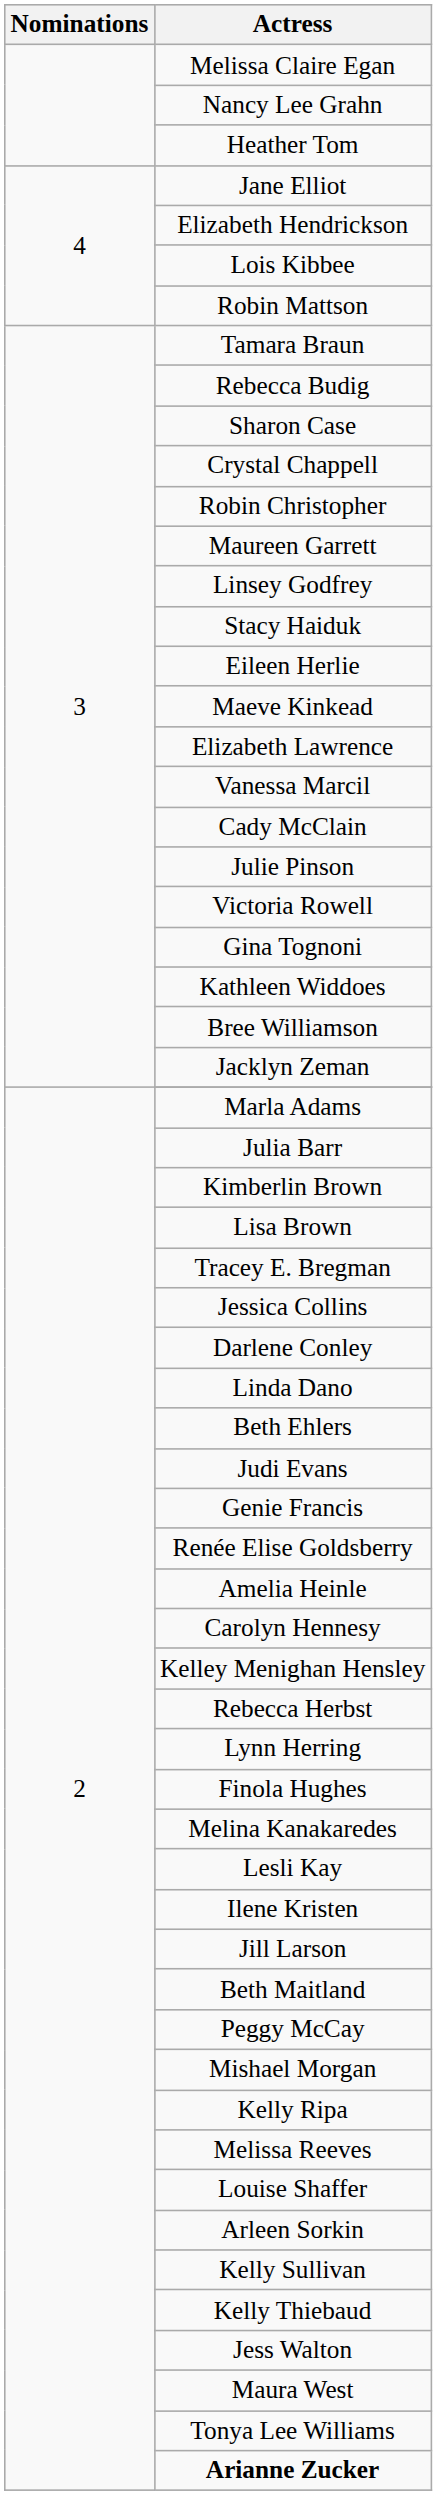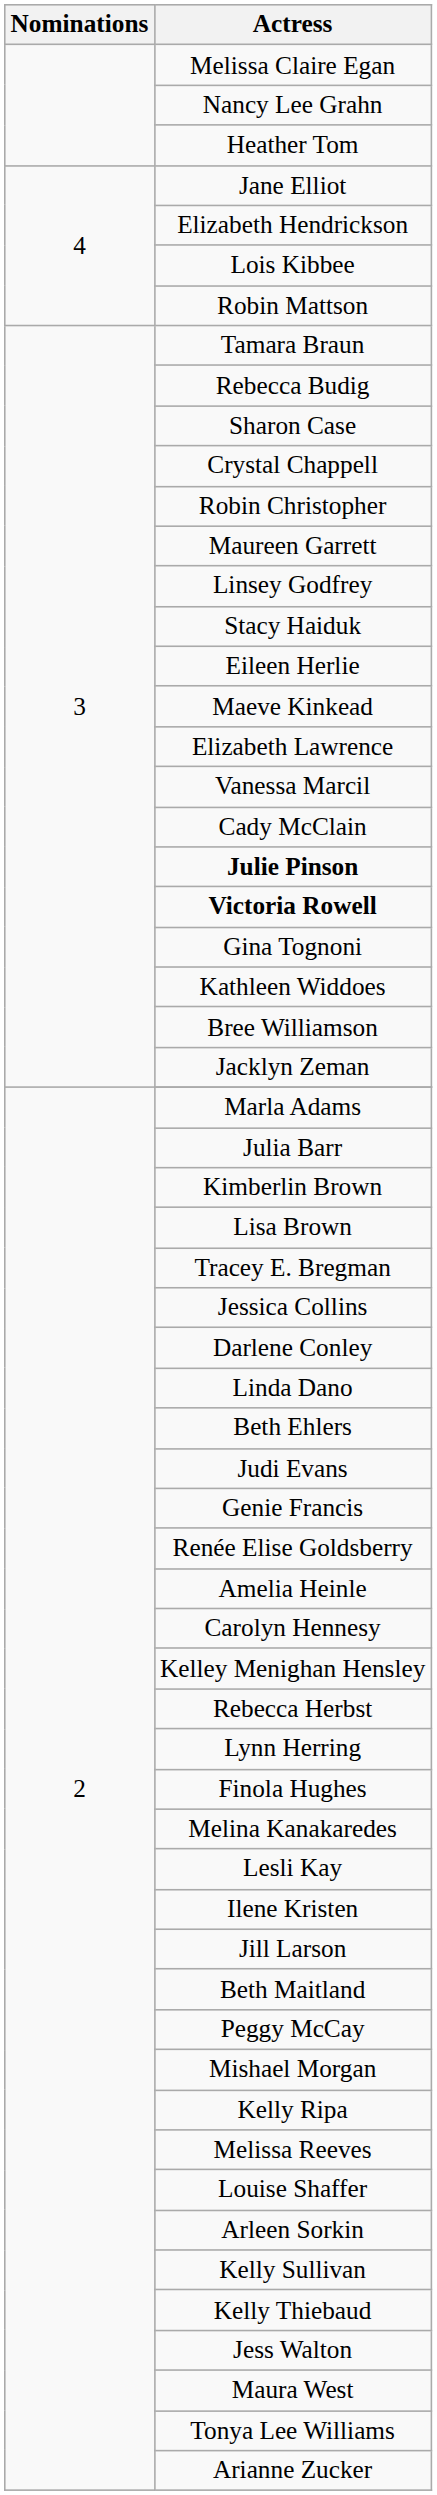(293, 866) normal -> (293, 866) bold
(293, 906) normal -> (293, 906) bold
(293, 2470) bold -> (293, 2470) normal
